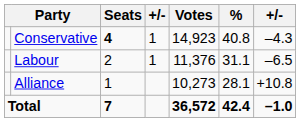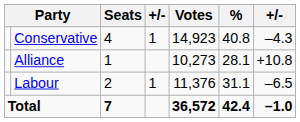(108, 38) bold -> (108, 38) normal
rows swapped: (36, 60) <-> (39, 83)
